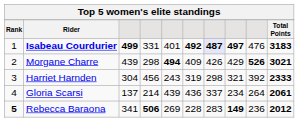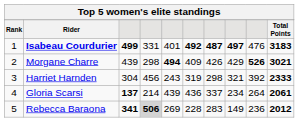(214, 46) lavender background -> (214, 46) no background
(130, 93) normal -> (130, 93) bold
(14, 109) bold -> (14, 109) normal
(130, 109) normal -> (130, 109) bold
(151, 109) no background -> (151, 109) lightgrey background
(235, 109) bold -> (235, 109) normal
